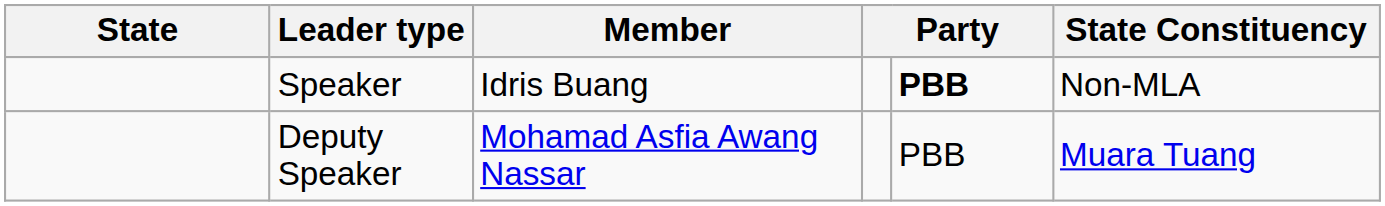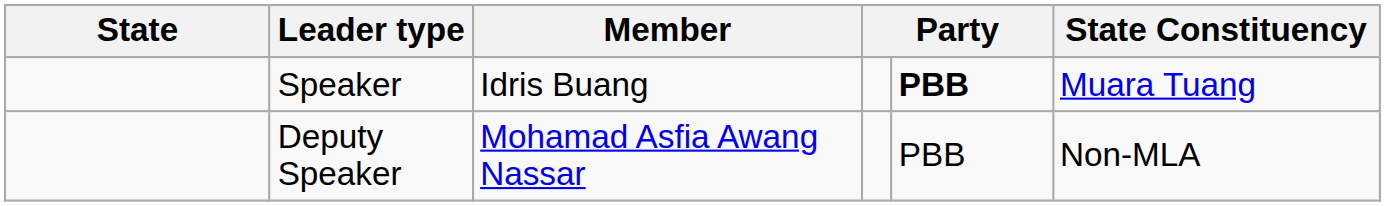(1130, 83) Non-MLA -> (1158, 83) Muara Tuang
(1158, 155) Muara Tuang -> (1130, 155) Non-MLA
